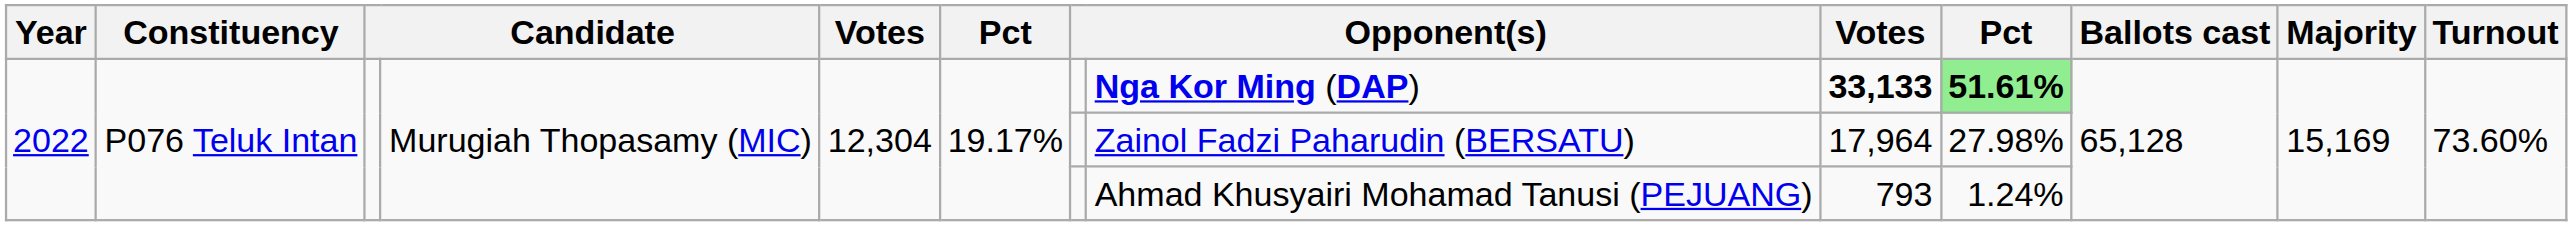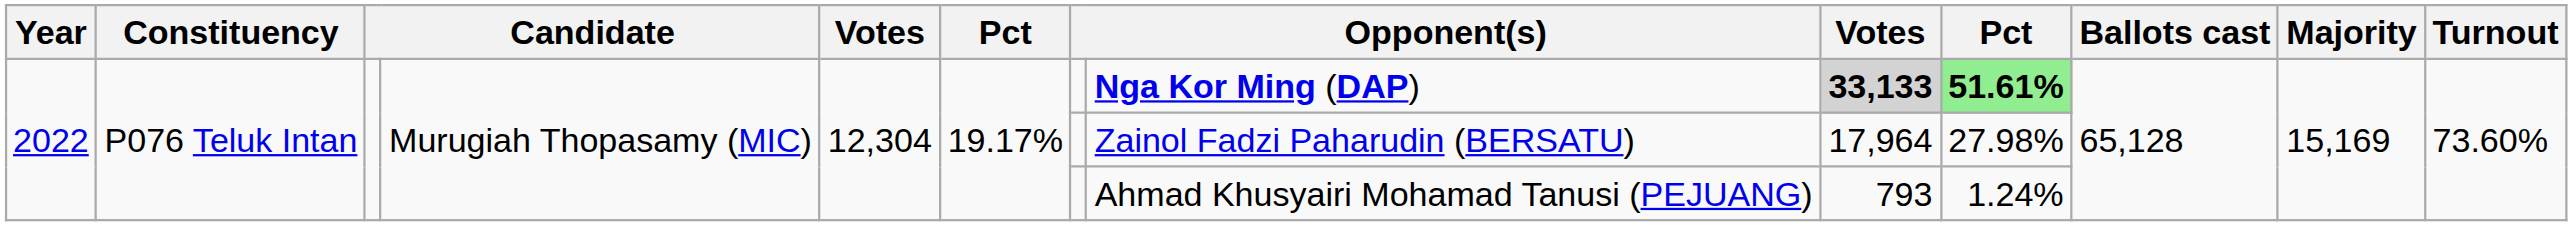(1880, 86) no background -> (1880, 86) lightgrey background
